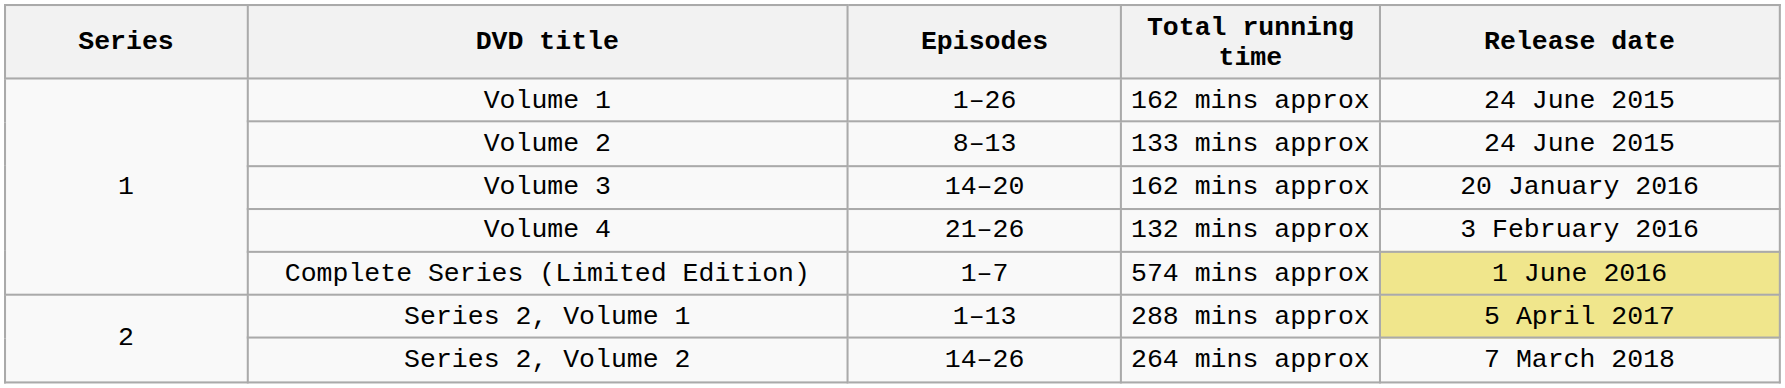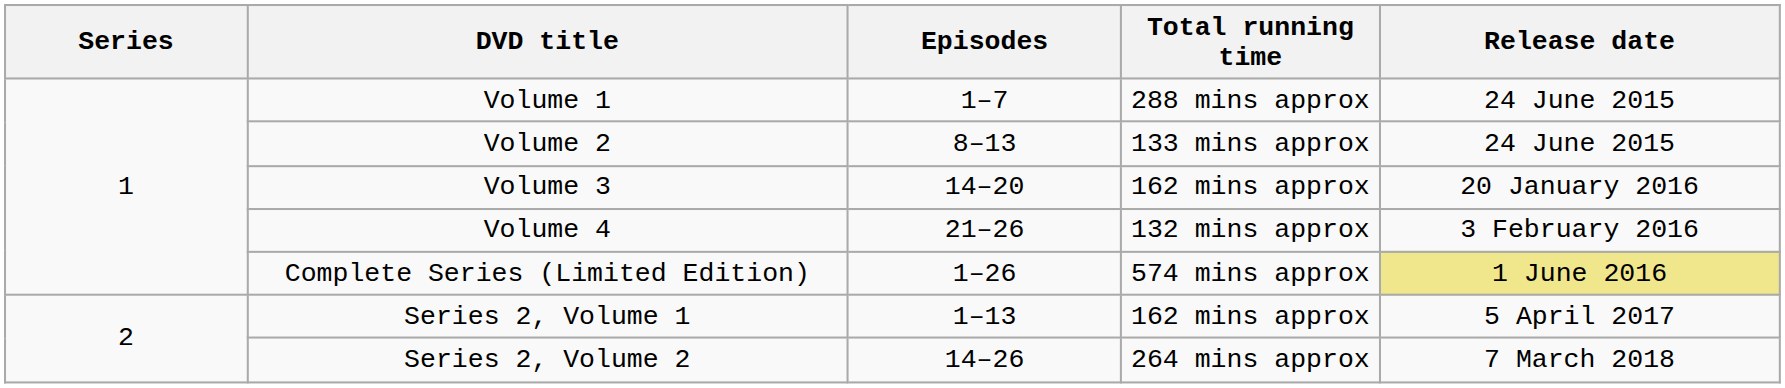(985, 100) 1–26 -> (985, 100) 1–7
(1250, 100) 162 mins approx -> (1250, 100) 288 mins approx
(985, 273) 1–7 -> (985, 273) 1–26
(1250, 317) 288 mins approx -> (1250, 317) 162 mins approx
(1580, 317) khaki background -> (1580, 317) no background
